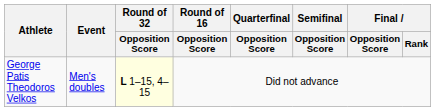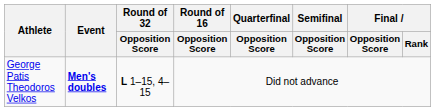(87, 82) normal -> (87, 82) bold
(144, 88) lightyellow background -> (145, 88) no background
